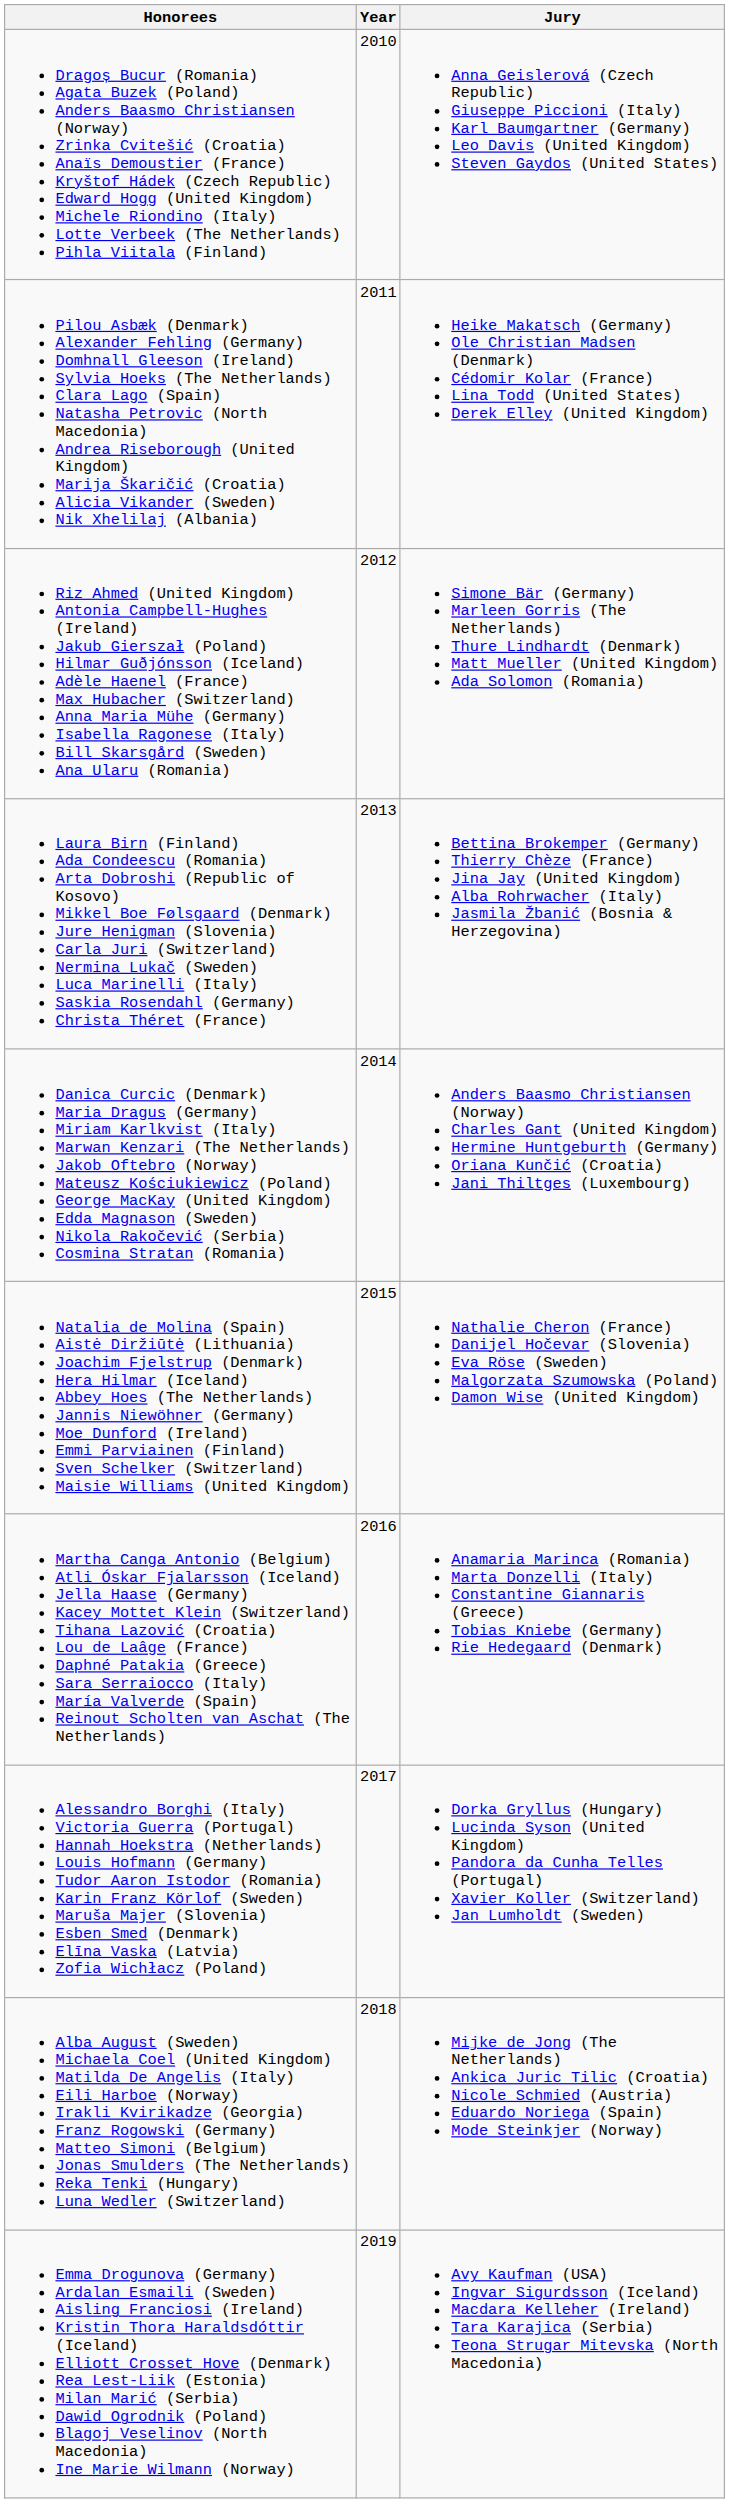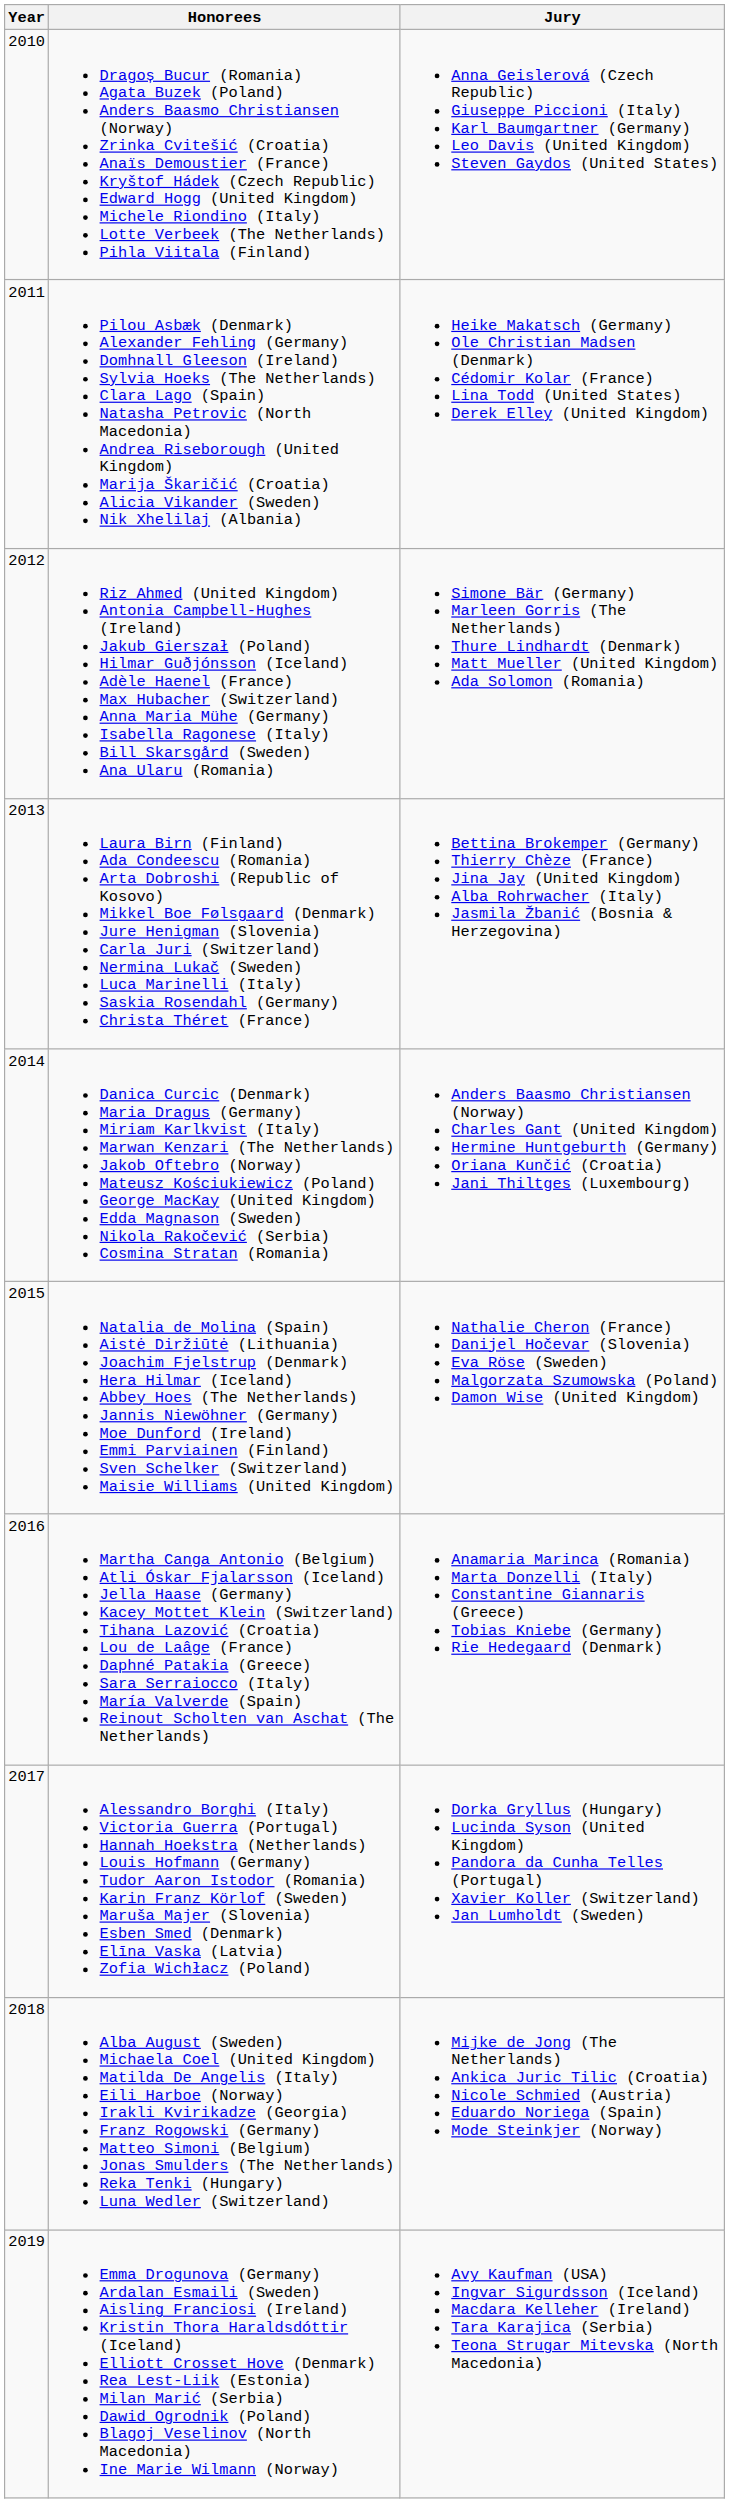columns swapped: (378, 17) <-> (180, 17)
